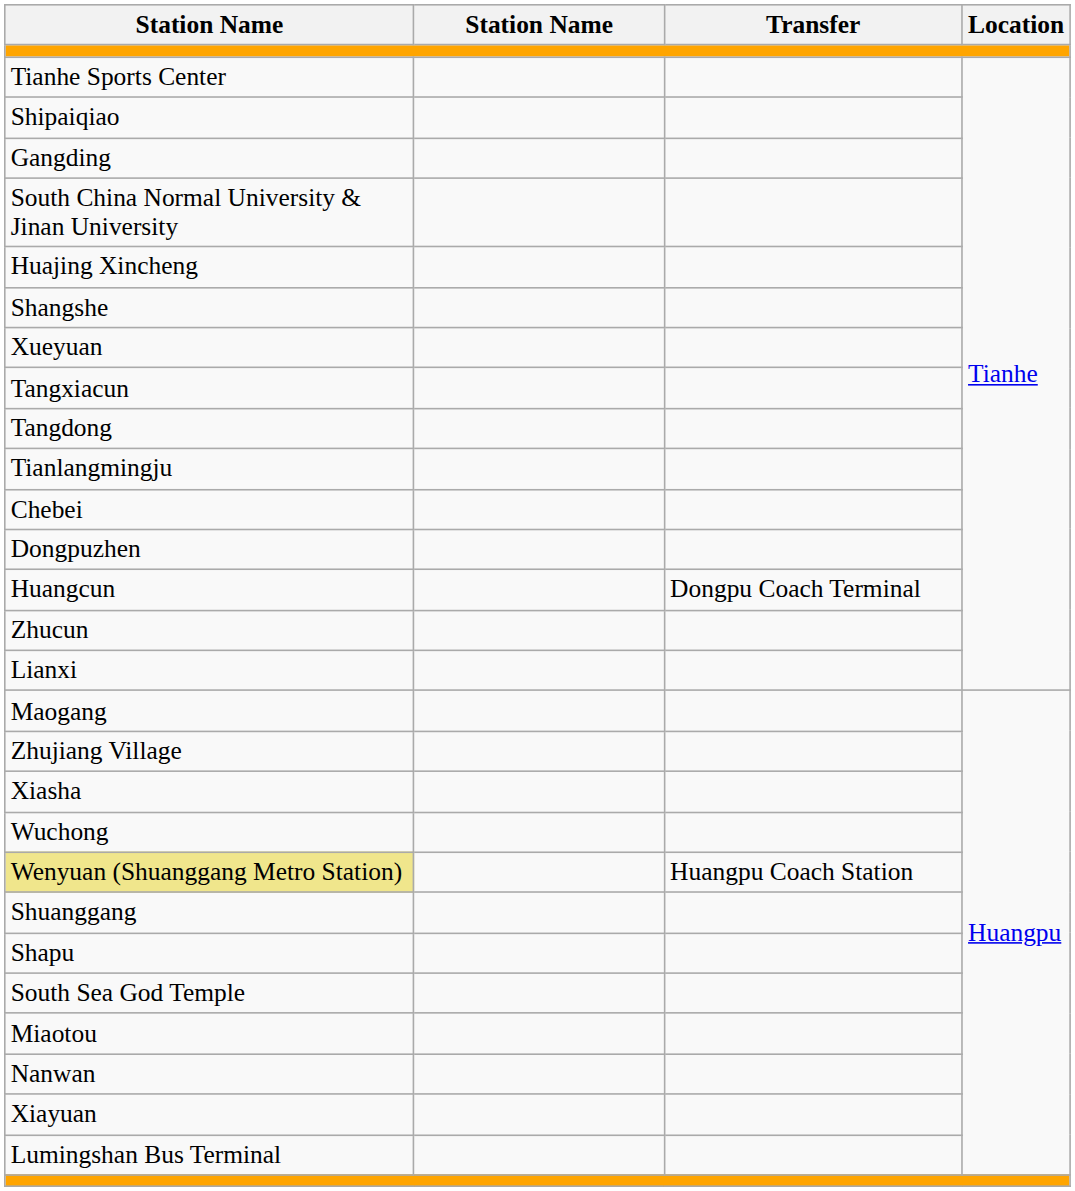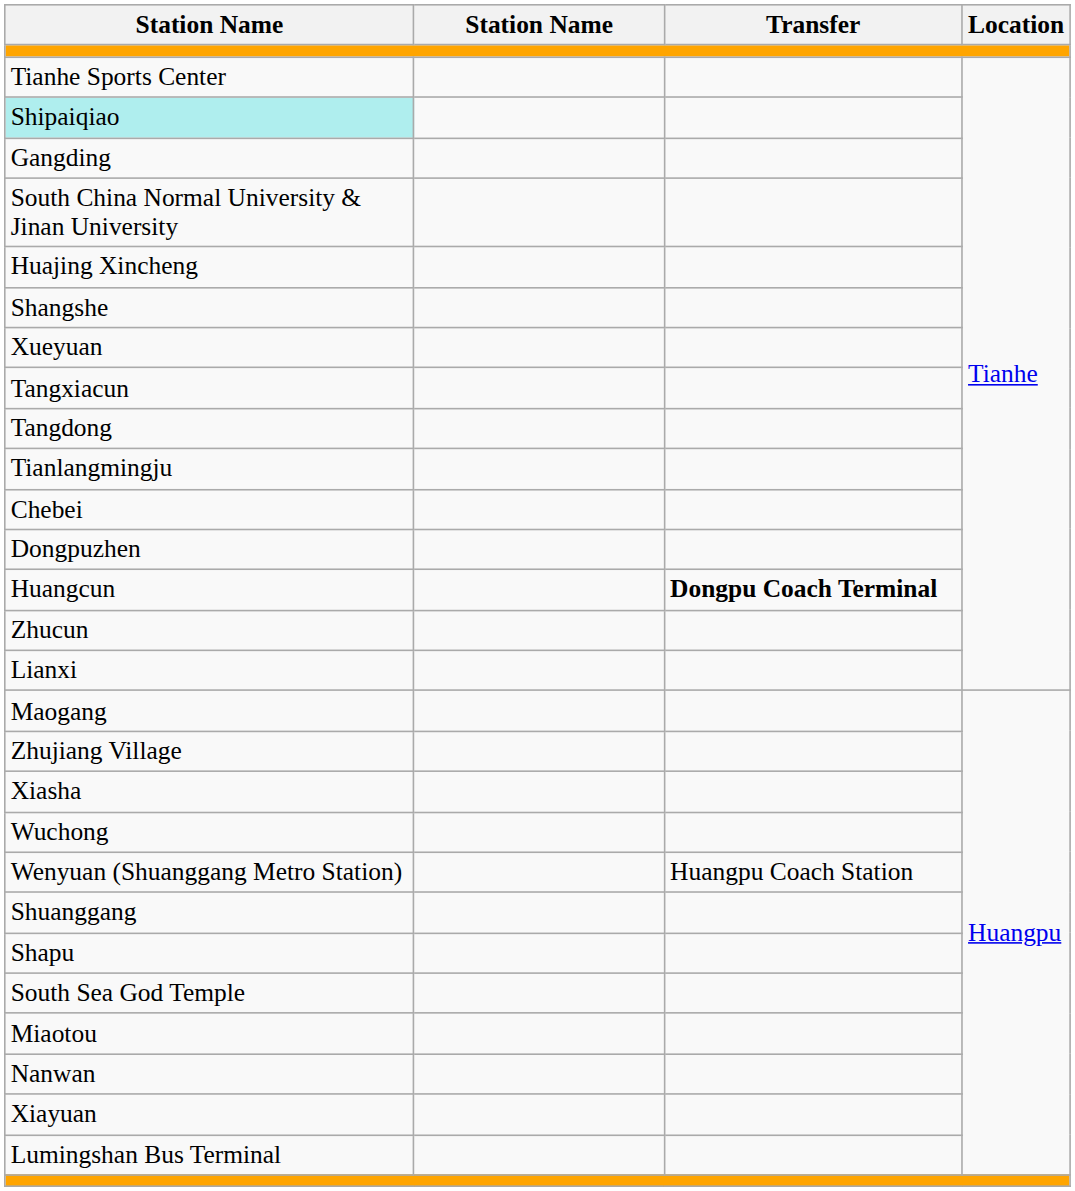(65, 117) no background -> (65, 117) paleturquoise background
(795, 589) normal -> (804, 589) bold
(206, 871) khaki background -> (206, 871) no background
